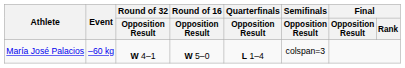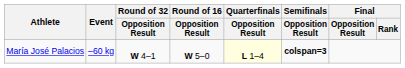(253, 57) no background -> (253, 57) lightyellow background
(305, 52) normal -> (305, 52) bold
